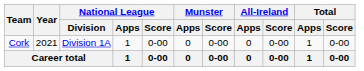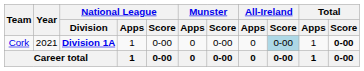(86, 43) normal -> (89, 43) bold
(279, 43) no background -> (283, 43) lightblue background
(339, 43) normal -> (344, 43) bold
